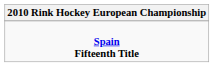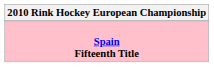(107, 47) no background -> (107, 47) pink background
